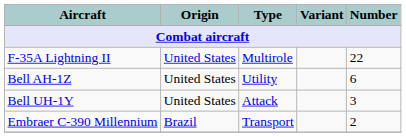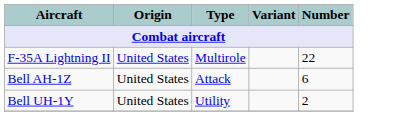(260, 79) Utility -> (213, 79) Attack
(260, 100) Attack -> (213, 100) Utility
(353, 100) 3 -> (305, 100) 2
- row: (83, 121)
